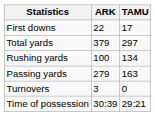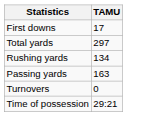- column: (105, 12)
